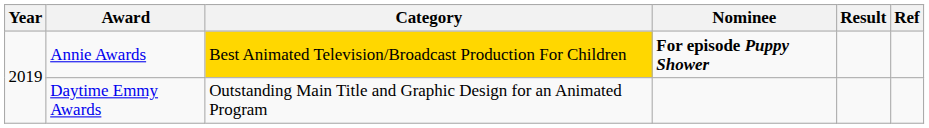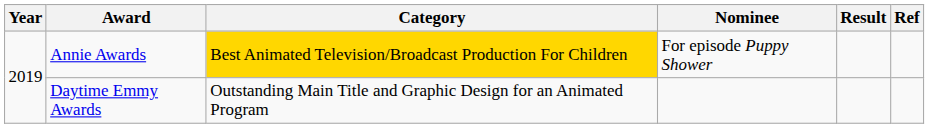(723, 54) bold -> (725, 54) normal
